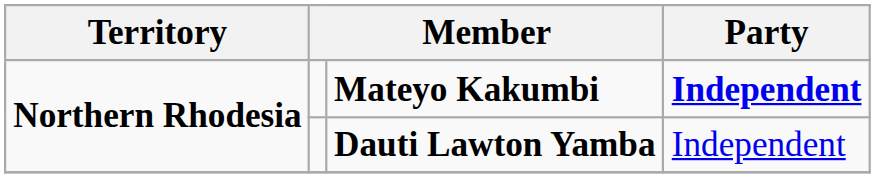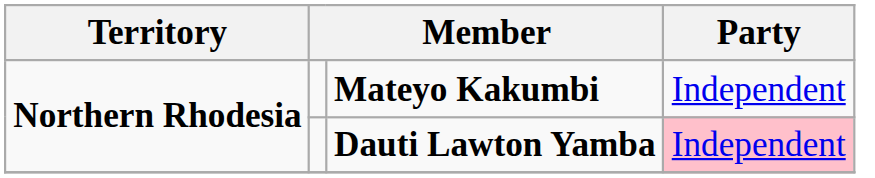(767, 88) bold -> (759, 88) normal
(759, 144) no background -> (759, 144) pink background
